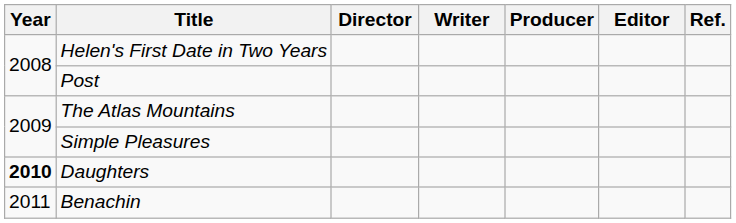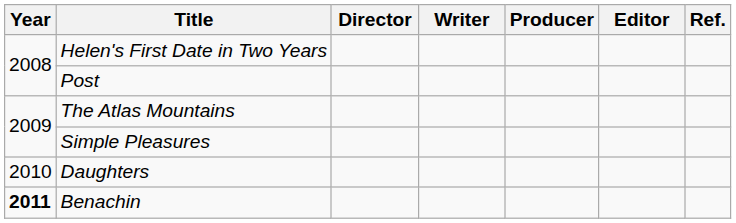(30, 171) bold -> (30, 171) normal
(30, 202) normal -> (30, 202) bold
